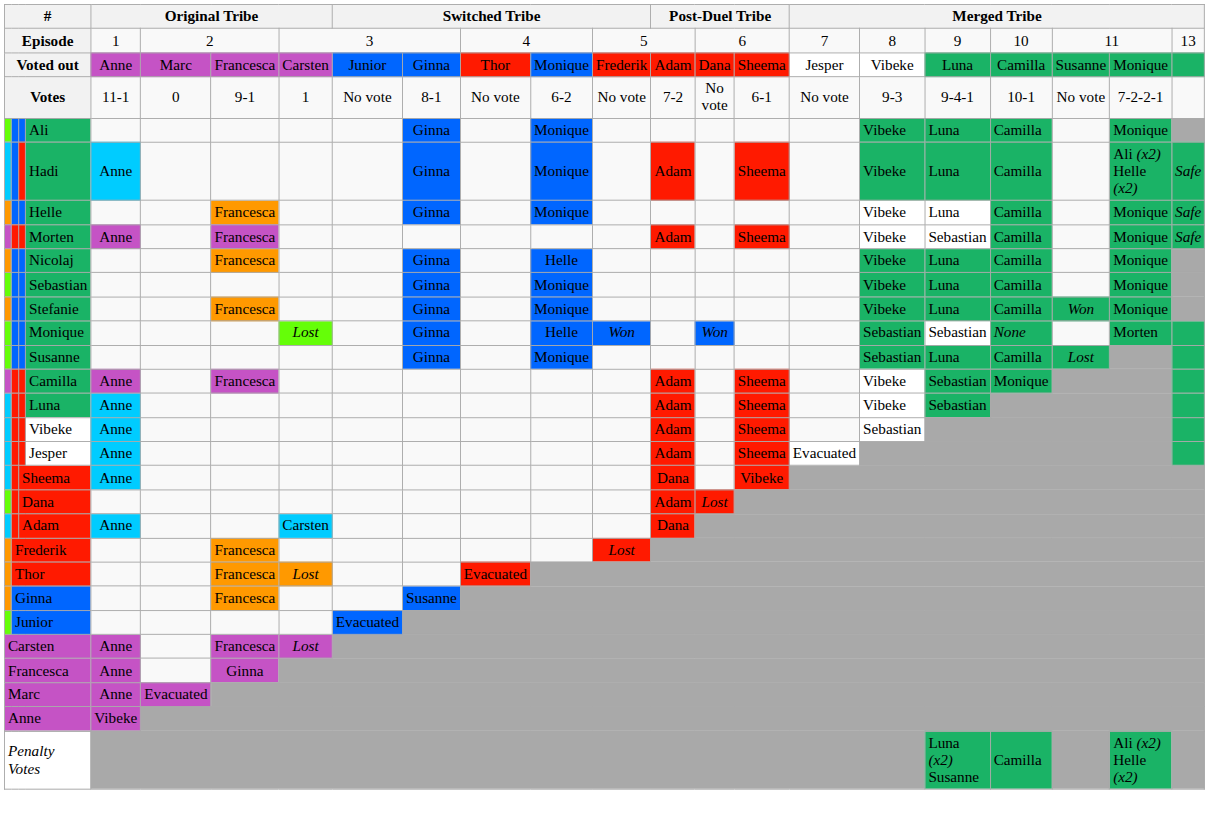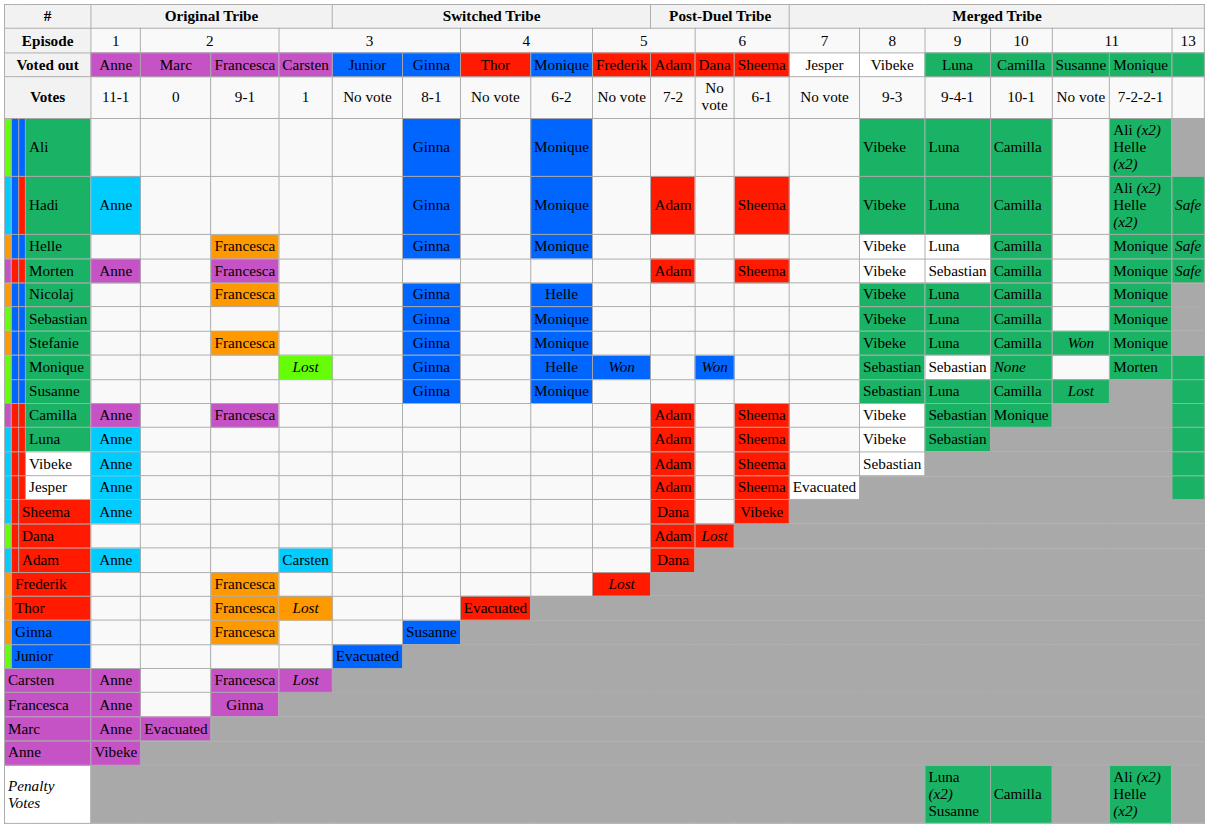(1141, 130) Monique -> (1137, 147) Ali (x2) Helle (x2)
